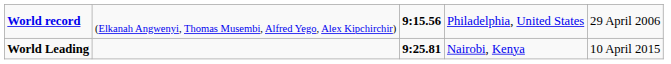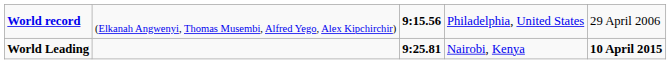(625, 48) normal -> (626, 48) bold
